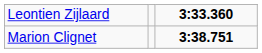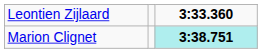(206, 37) no background -> (206, 37) paleturquoise background
